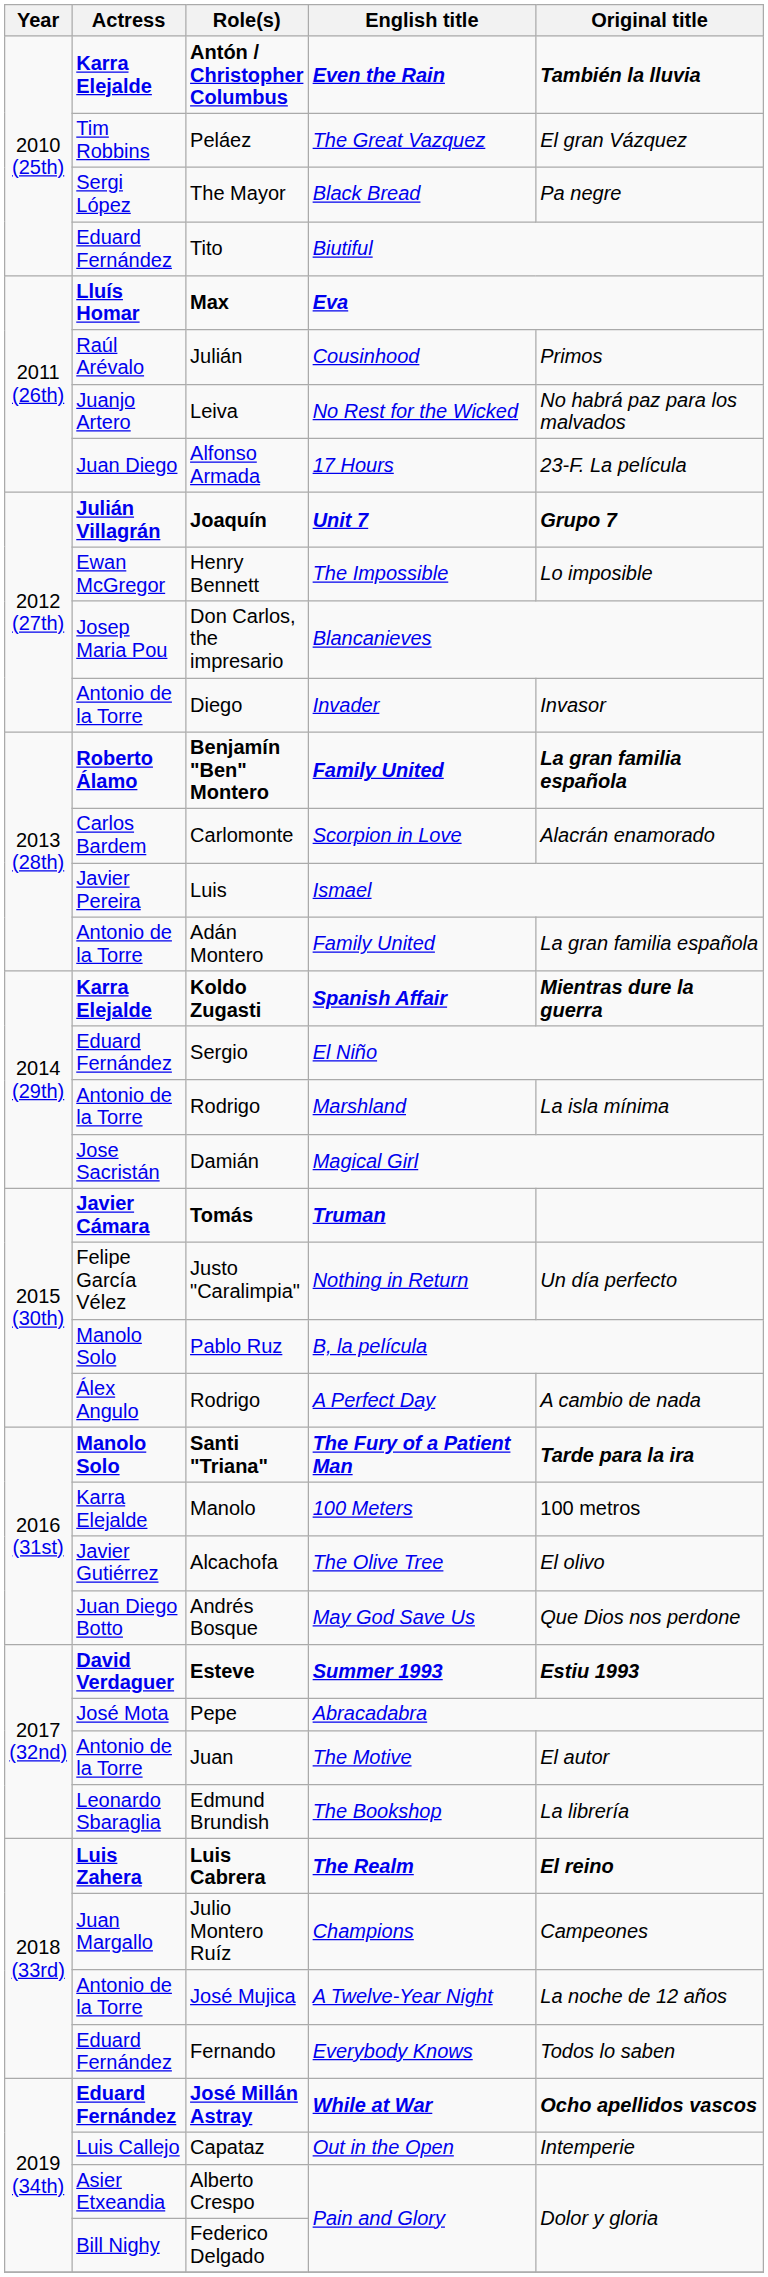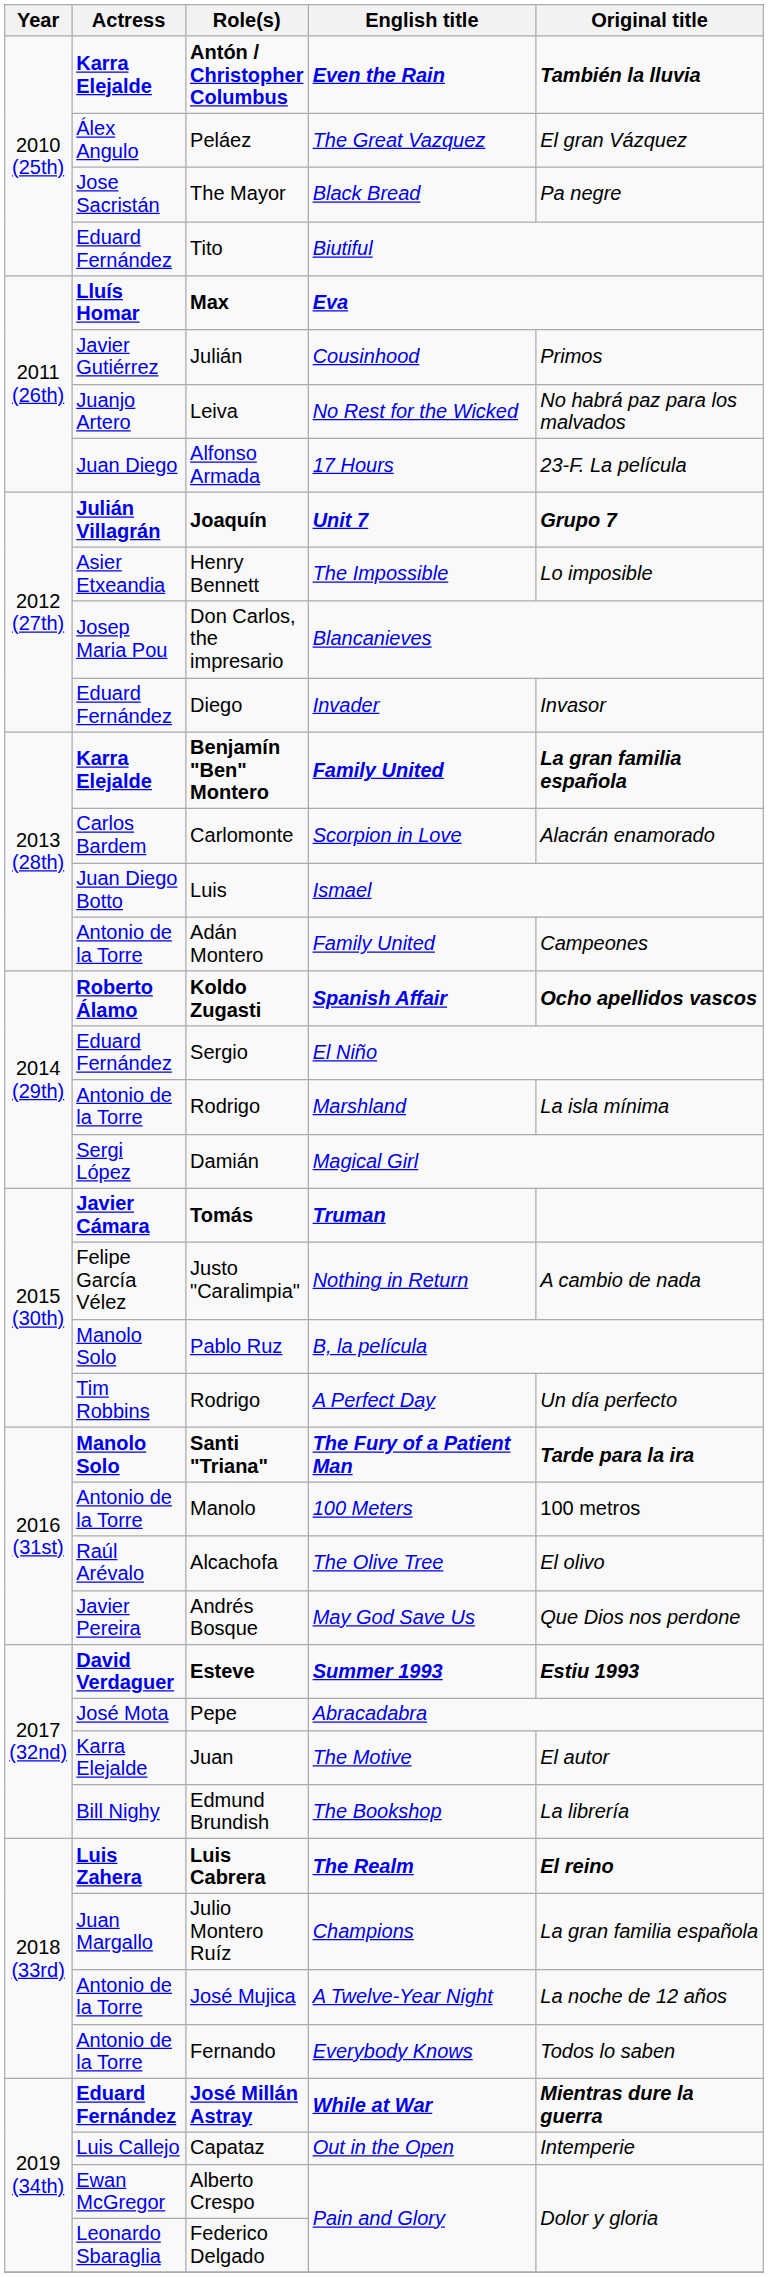(113, 140) Tim Robbins -> (107, 140) Álex Angulo
(104, 194) Sergi López -> (118, 194) Jose Sacristán
(110, 356) Raúl Arévalo -> (117, 356) Javier Gutiérrez
(121, 573) Ewan McGregor -> (121, 573) Asier Etxeandia
(124, 704) Antonio de la Torre -> (124, 704) Eduard Fernández
(115, 770) Roberto Álamo -> (114, 770) Karra Elejalde
(109, 889) Javier Pereira -> (127, 889) Juan Diego Botto
(649, 944) La gran familia española -> (594, 944) Campeones
(114, 998) Karra Elejalde -> (115, 998) Roberto Álamo
(617, 998) Mientras dure la guerra -> (649, 998) Ocho apellidos vascos
(118, 1160) Jose Sacristán -> (104, 1160) Sergi López
(609, 1280) Un día perfecto -> (621, 1280) A cambio de nada
(107, 1400) Álex Angulo -> (113, 1400) Tim Robbins
(621, 1400) A cambio de nada -> (609, 1400) Un día perfecto
(112, 1508) Karra Elejalde -> (124, 1508) Antonio de la Torre
(117, 1563) Javier Gutiérrez -> (110, 1563) Raúl Arévalo
(127, 1617) Juan Diego Botto -> (109, 1617) Javier Pereira
(124, 1757) Antonio de la Torre -> (112, 1757) Karra Elejalde
(119, 1811) Leonardo Sbaraglia -> (118, 1811) Bill Nighy
(594, 1931) Campeones -> (649, 1931) La gran familia española
(124, 2050) Eduard Fernández -> (124, 2050) Antonio de la Torre
(649, 2105) Ocho apellidos vascos -> (617, 2105) Mientras dure la guerra
(121, 2191) Asier Etxeandia -> (121, 2191) Ewan McGregor
(118, 2245) Bill Nighy -> (119, 2245) Leonardo Sbaraglia
